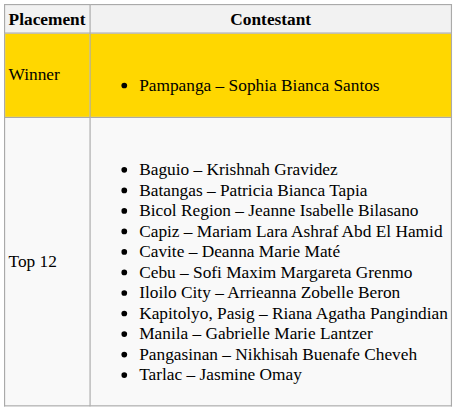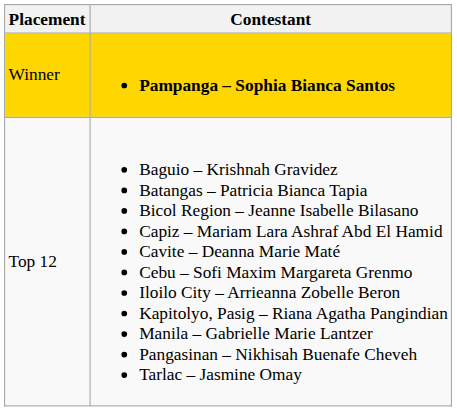(271, 85) normal -> (271, 85) bold
